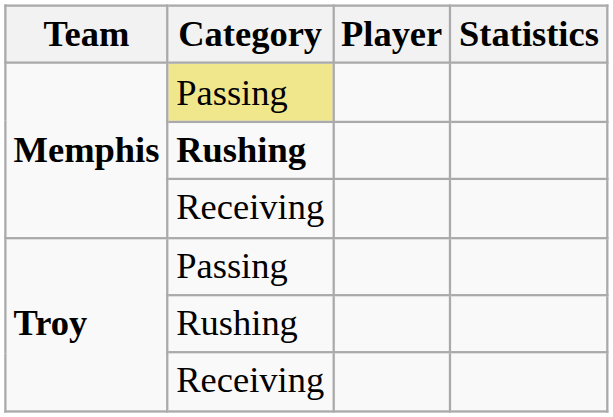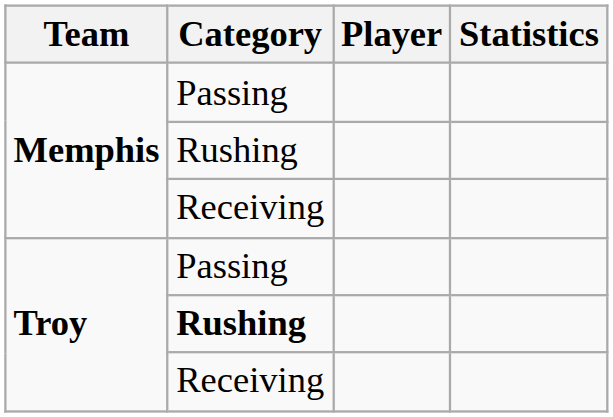(232, 91) khaki background -> (232, 91) no background
(241, 149) bold -> (237, 149) normal
(237, 323) normal -> (241, 323) bold
